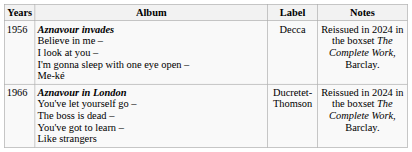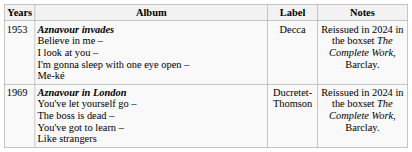(17, 29) 1956 -> (17, 29) 1953
(17, 92) 1966 -> (17, 92) 1969
